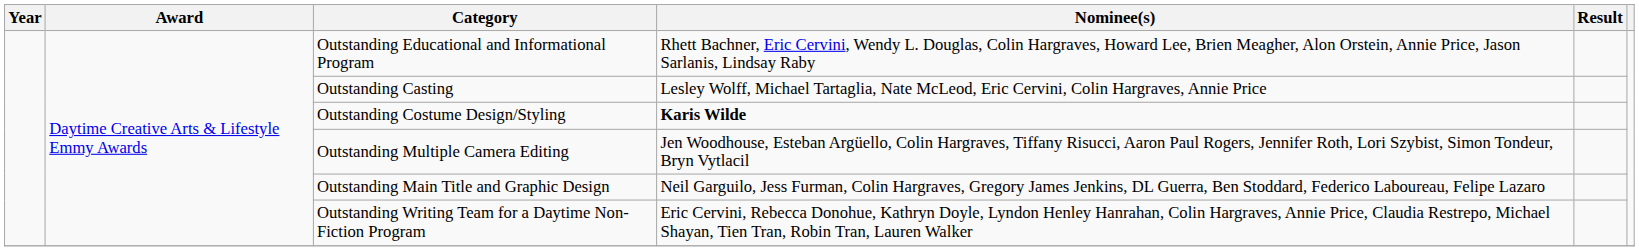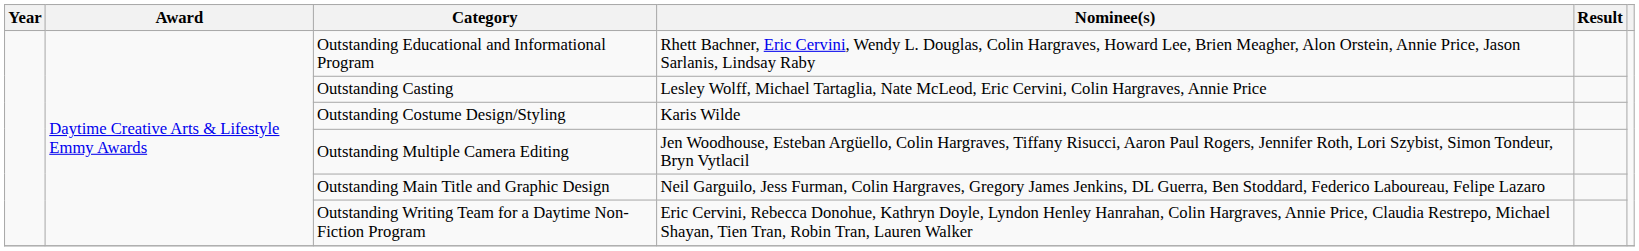(703, 115) bold -> (700, 115) normal
